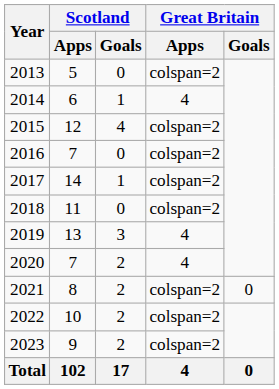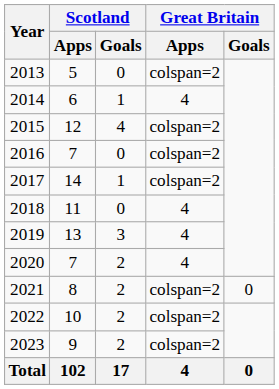(185, 208) colspan=2 -> (185, 208) 4
